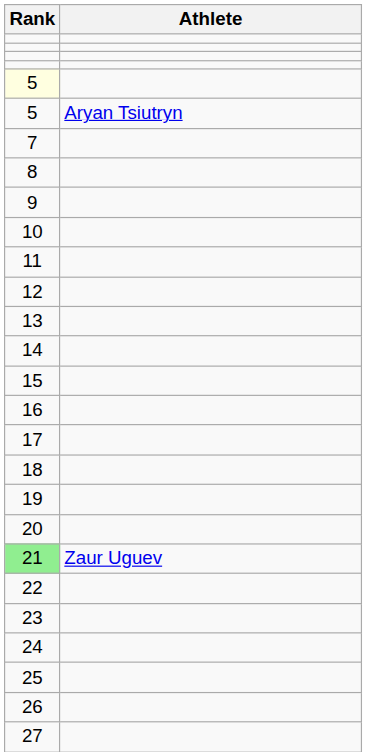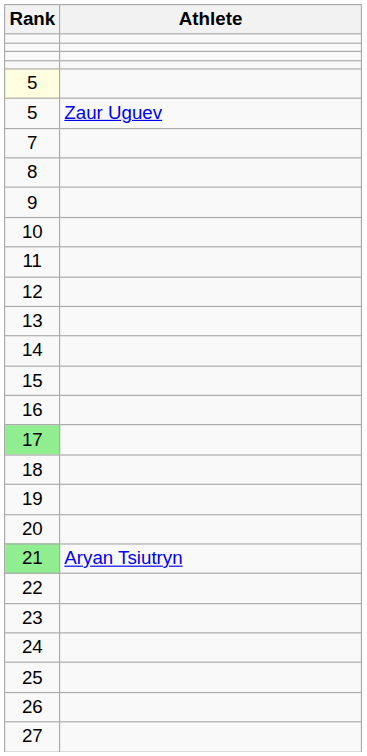(123, 113) Aryan Tsiutryn -> (113, 113) Zaur Uguev
(32, 439) no background -> (32, 439) lightgreen background
(113, 558) Zaur Uguev -> (123, 558) Aryan Tsiutryn
